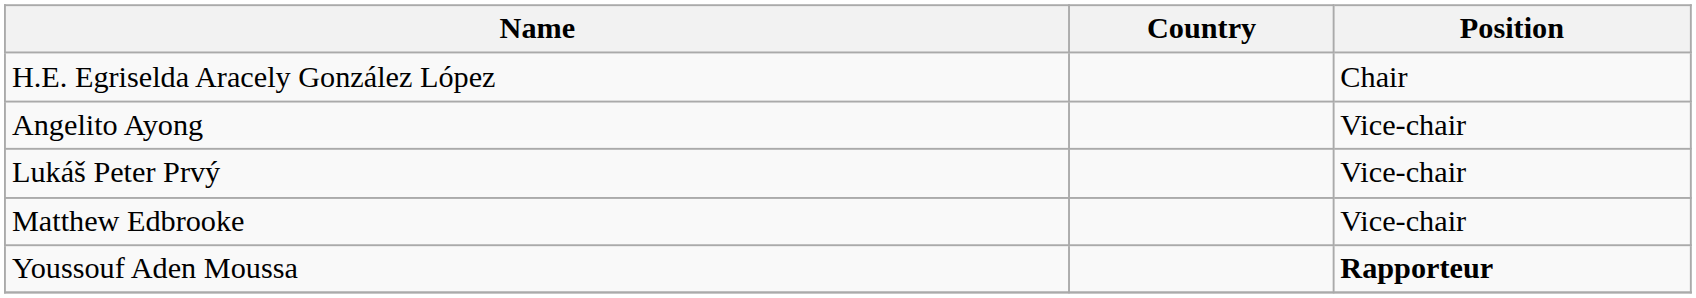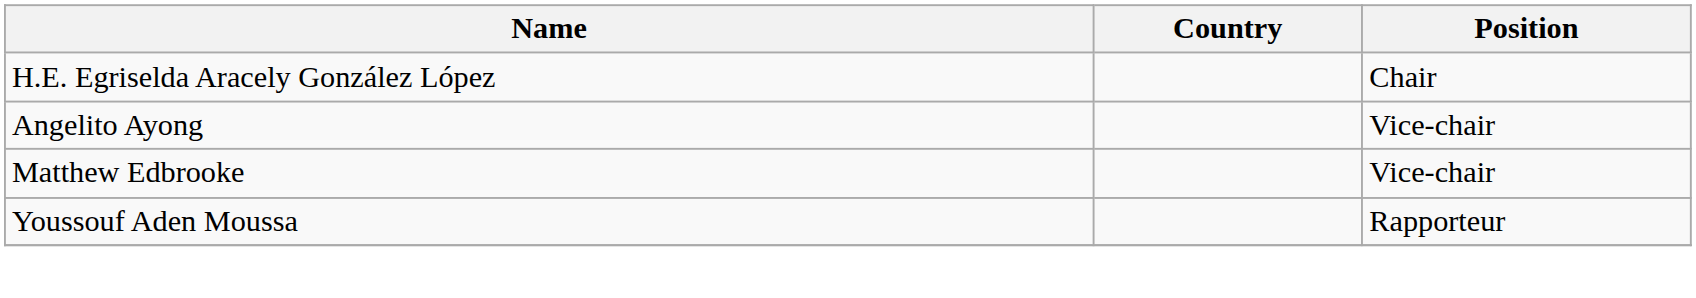- row: (116, 172)
(1417, 268) bold -> (1437, 220) normal
